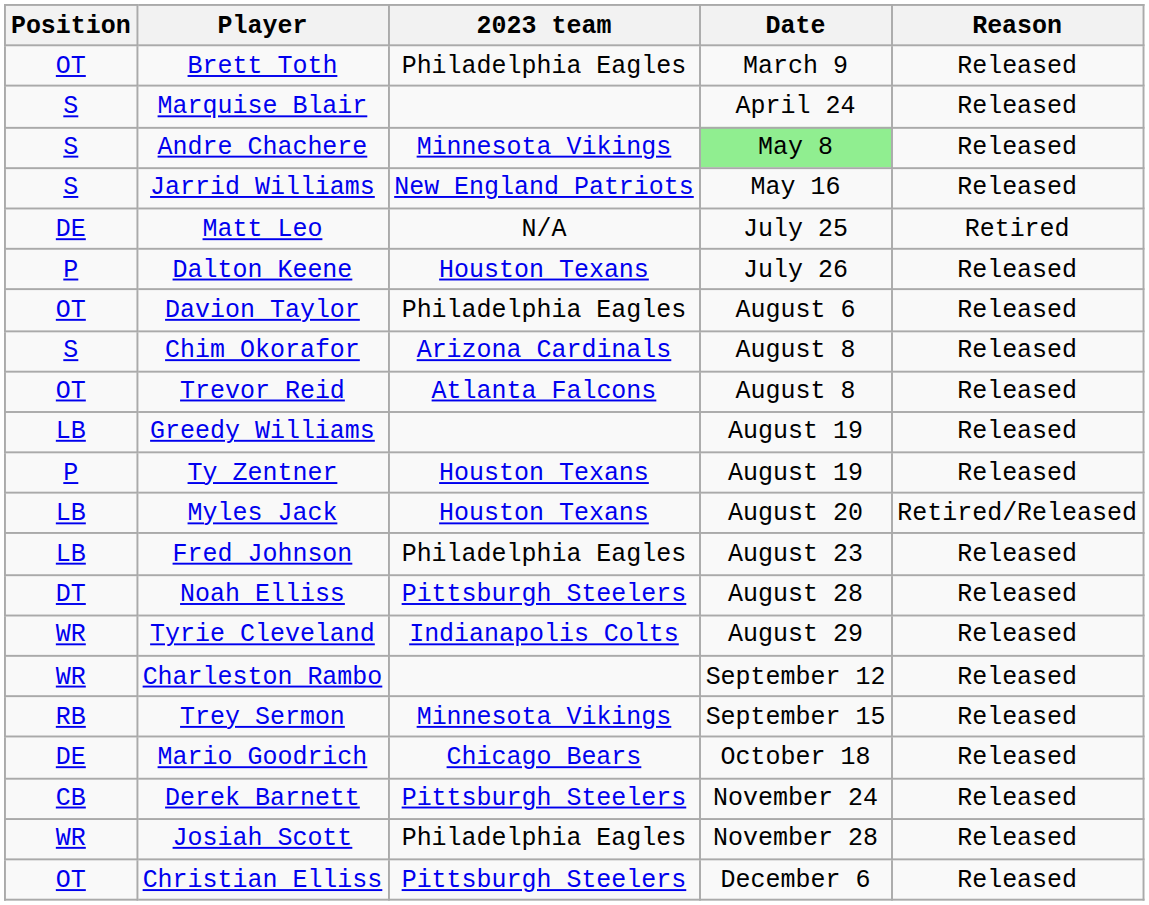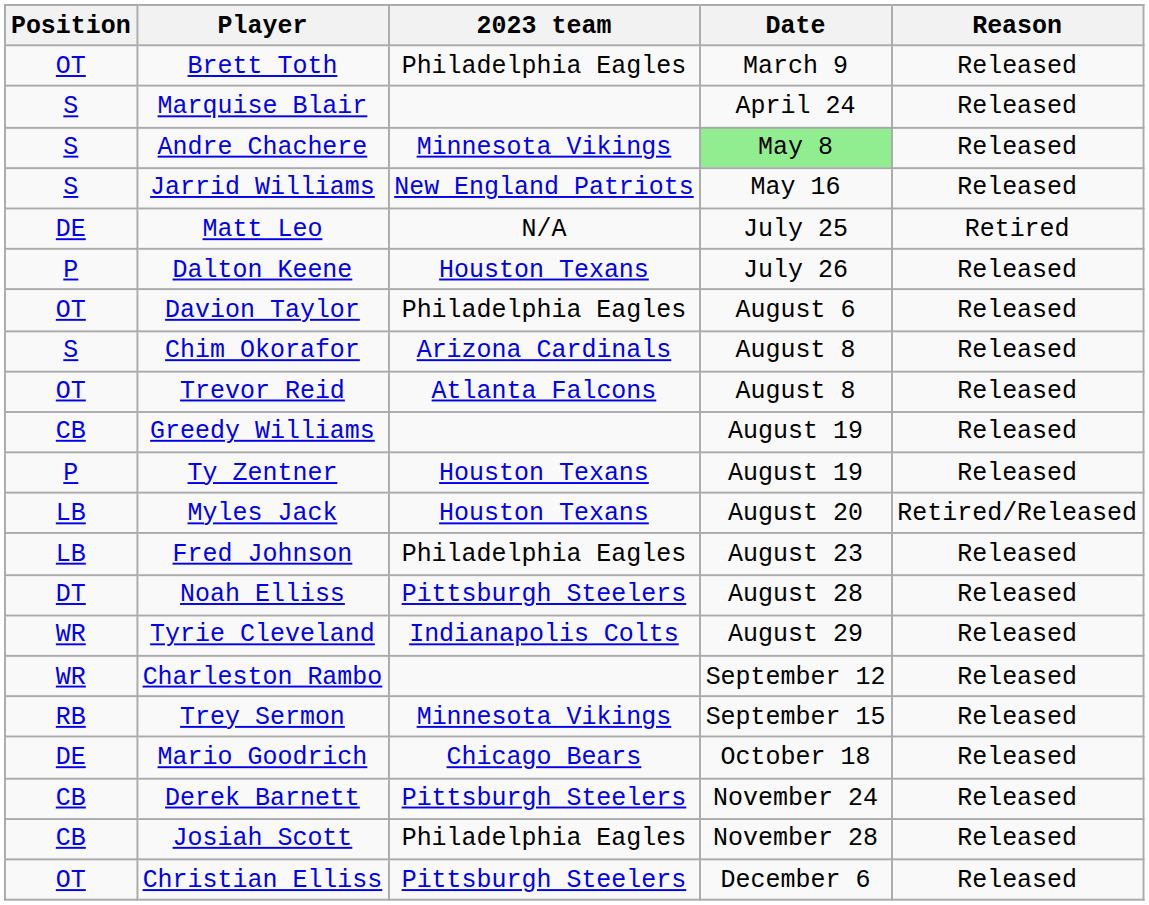(71, 432) LB -> (71, 432) CB
(71, 839) WR -> (71, 839) CB
